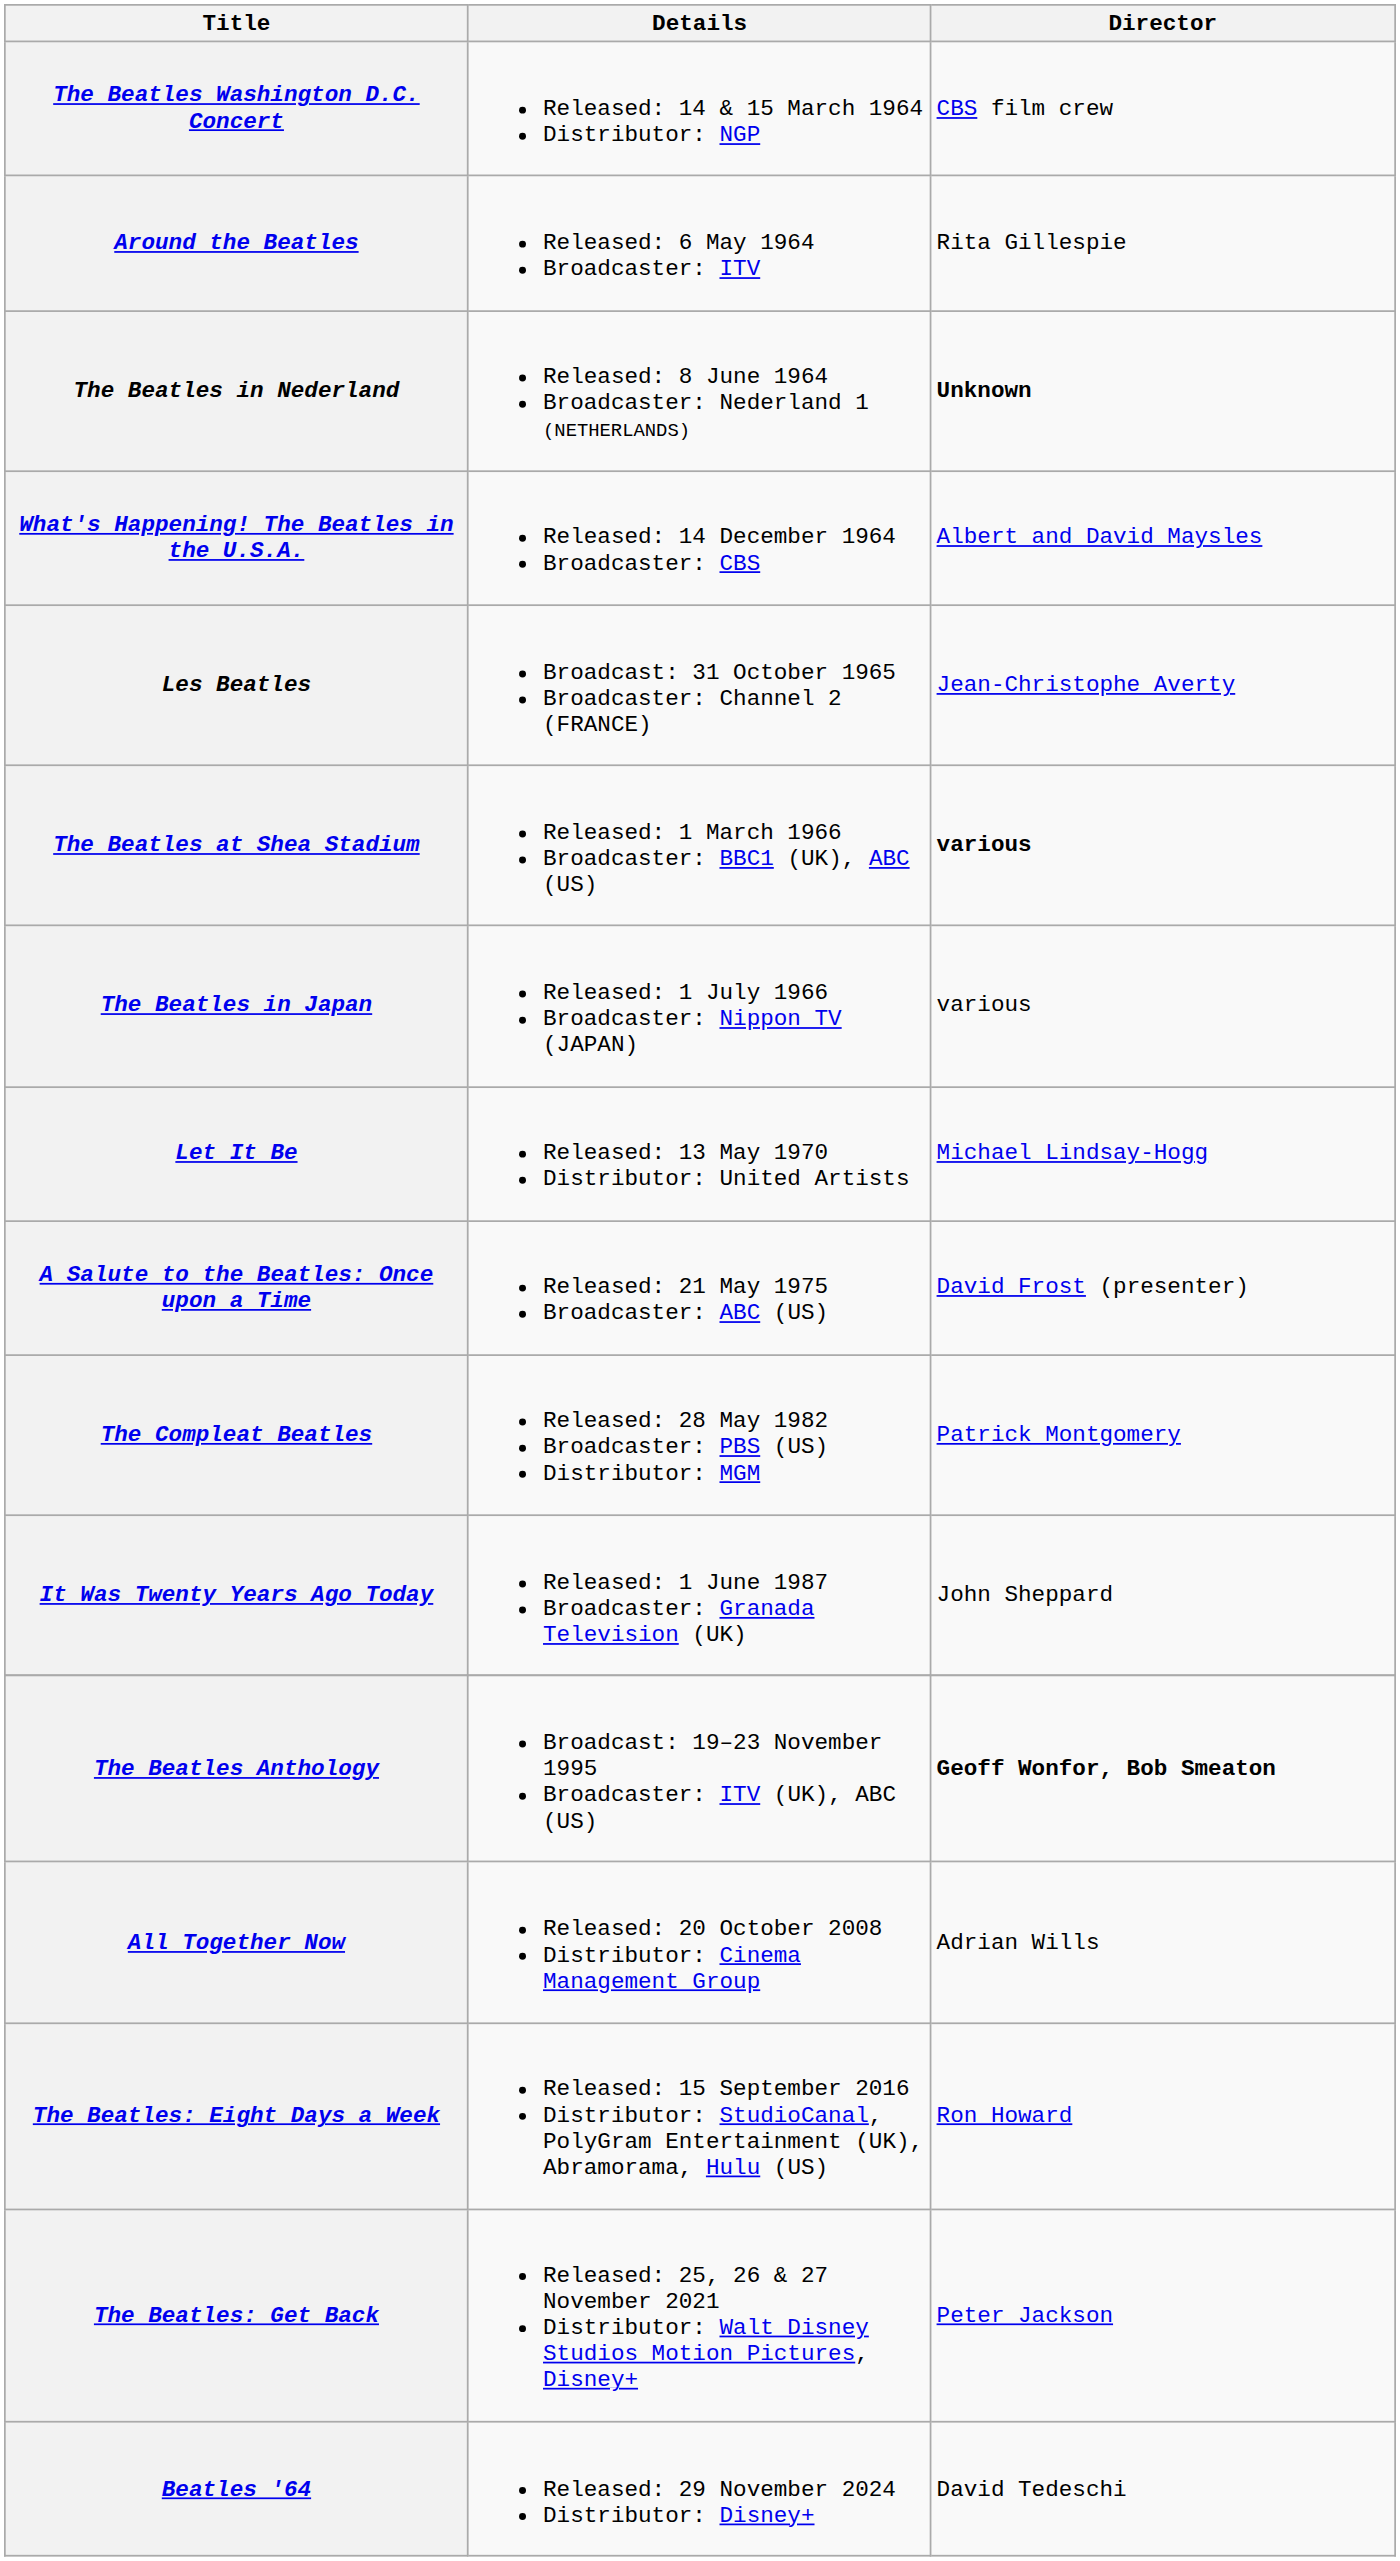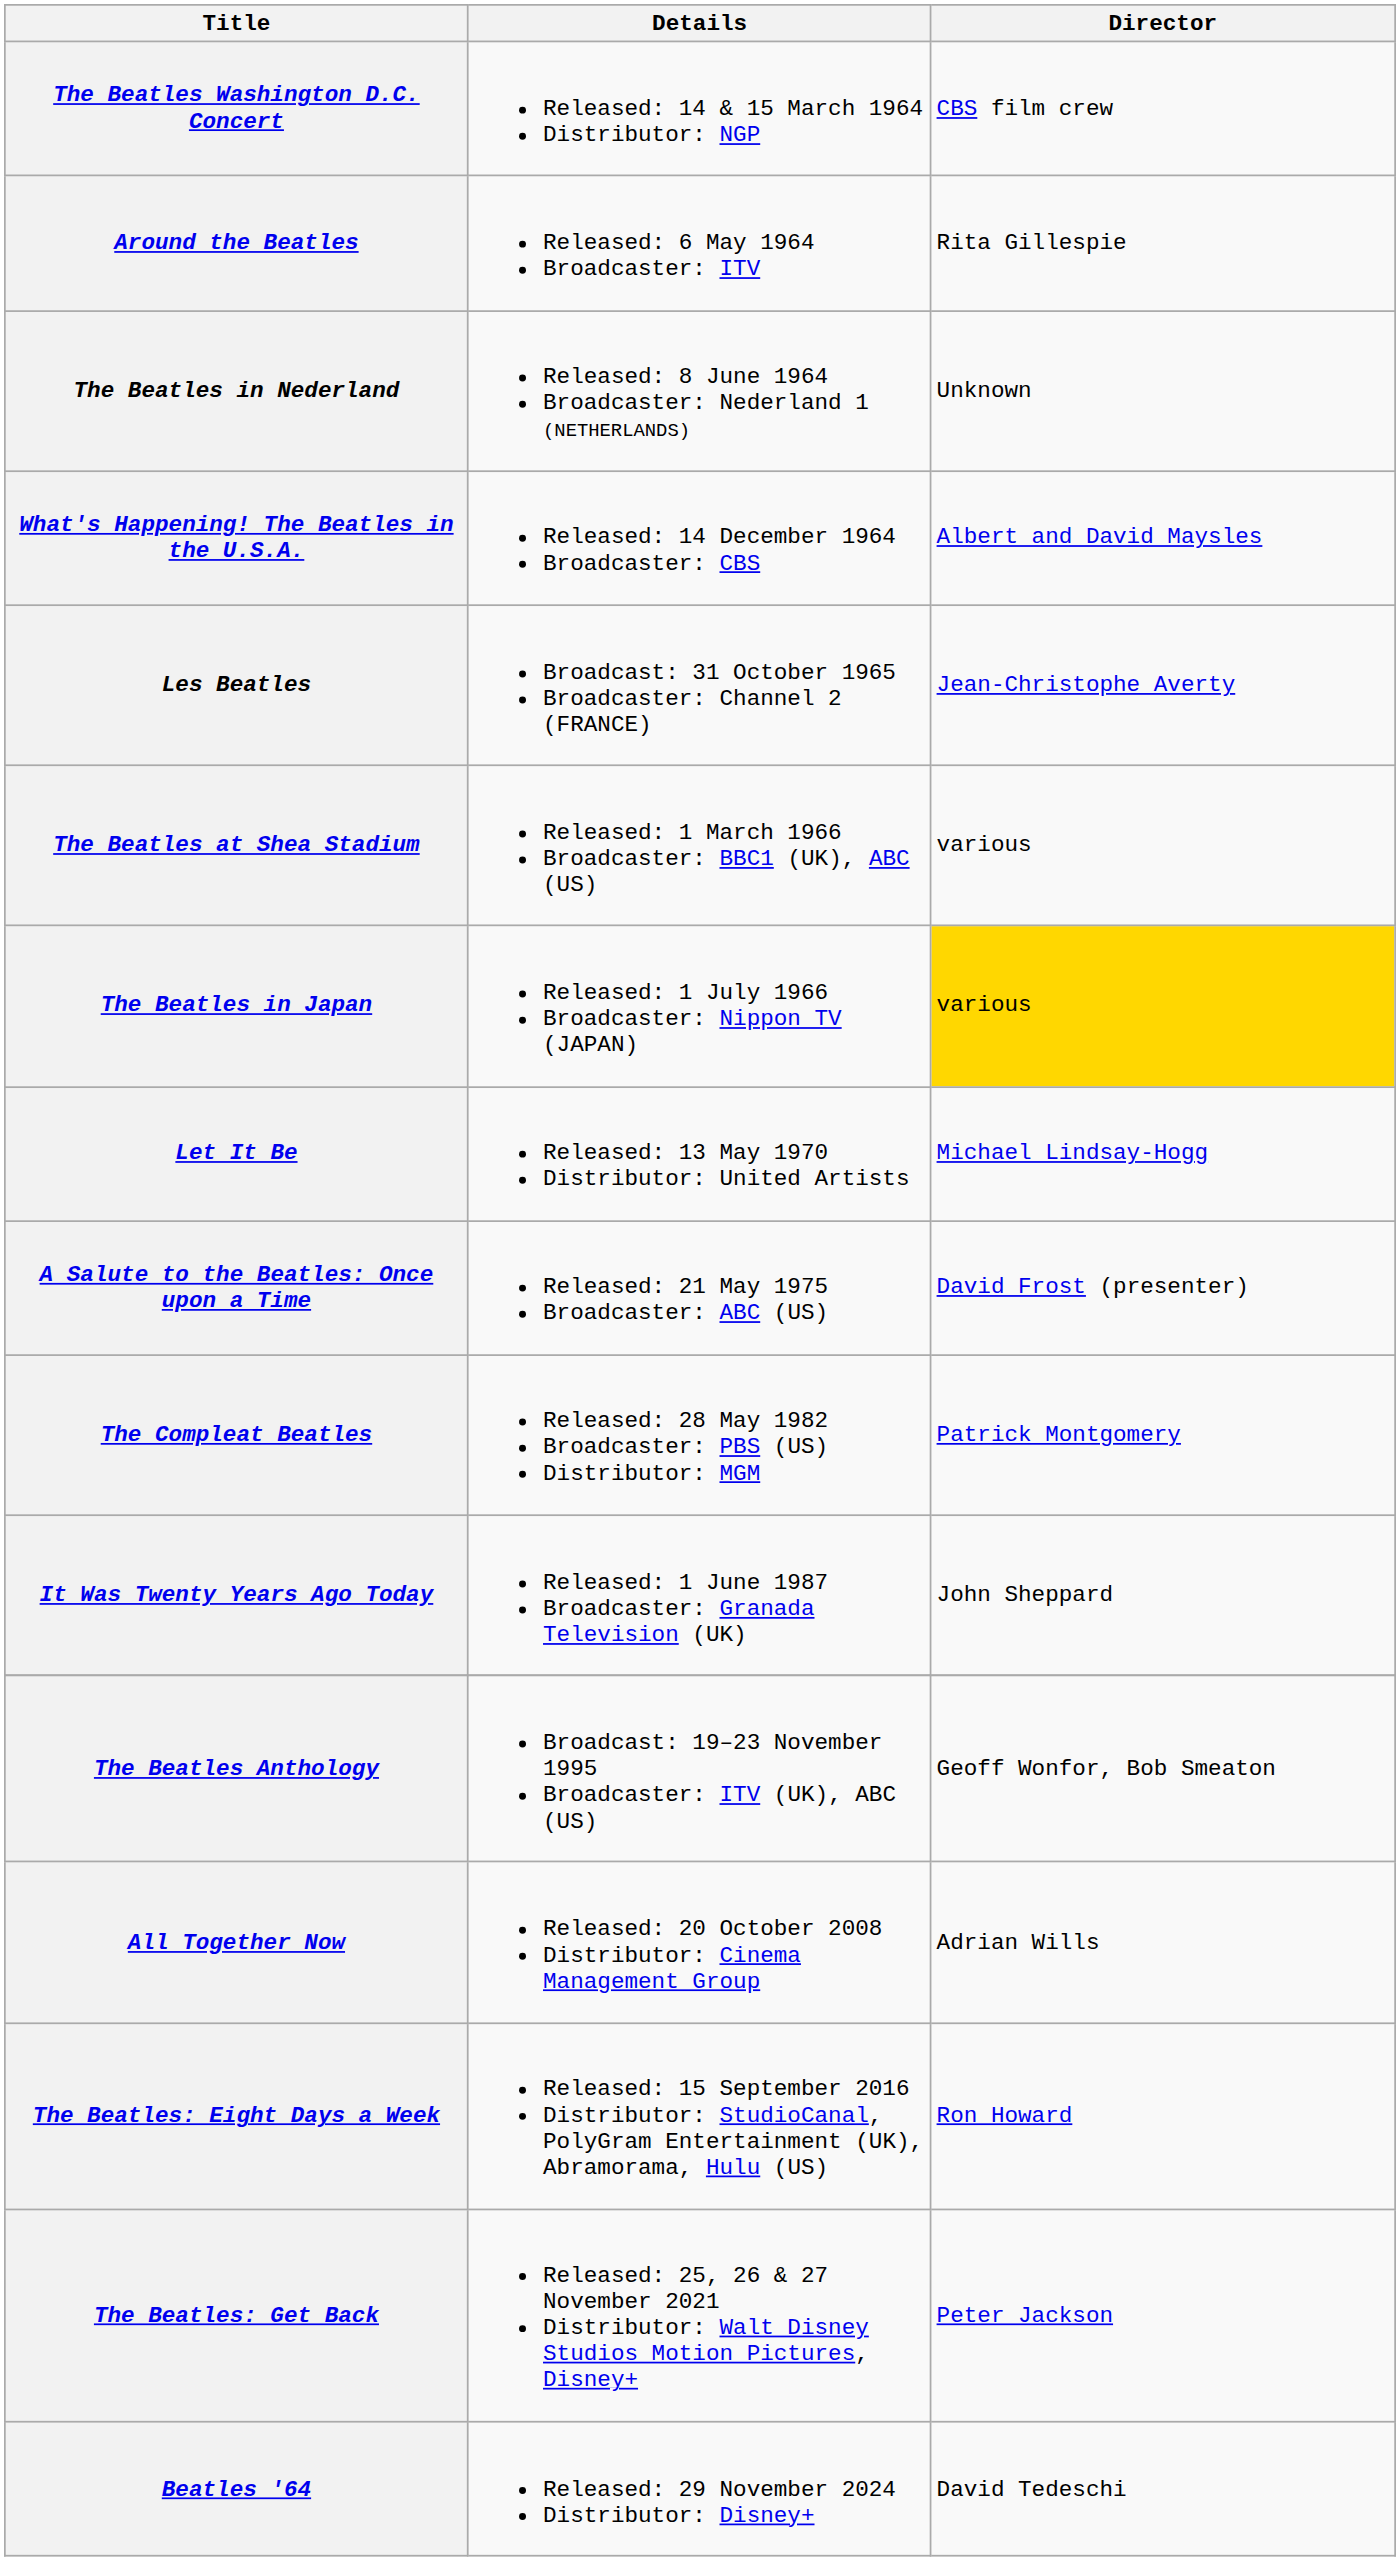(984, 391) bold -> (984, 391) normal
(984, 846) bold -> (984, 846) normal
(984, 1006) no background -> (984, 1006) gold background
(1106, 1769) bold -> (1106, 1769) normal
